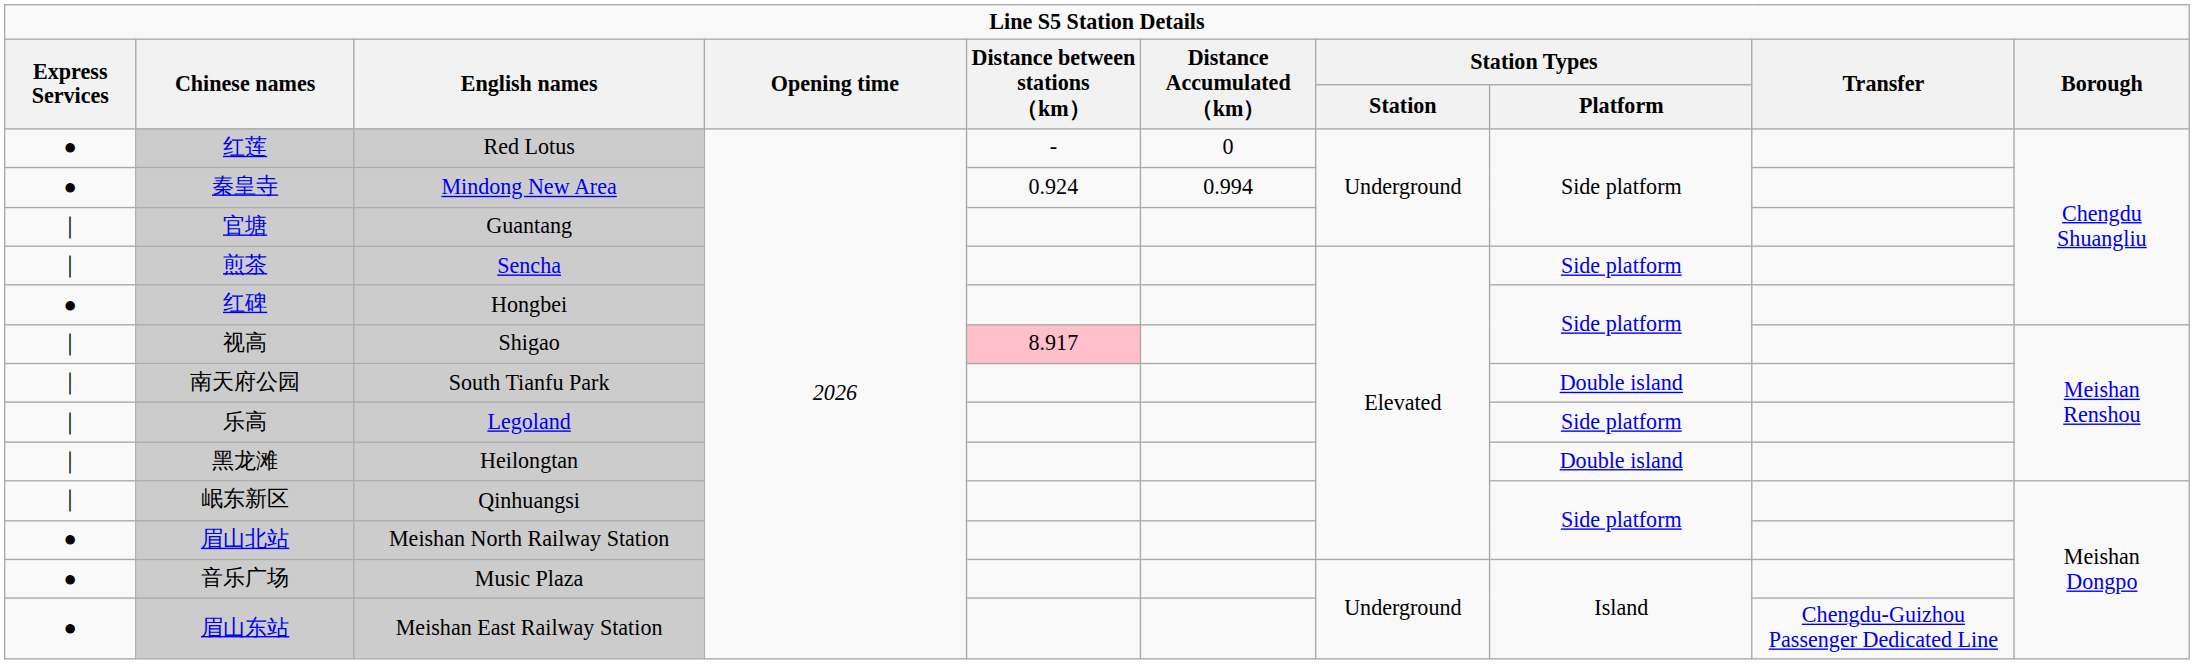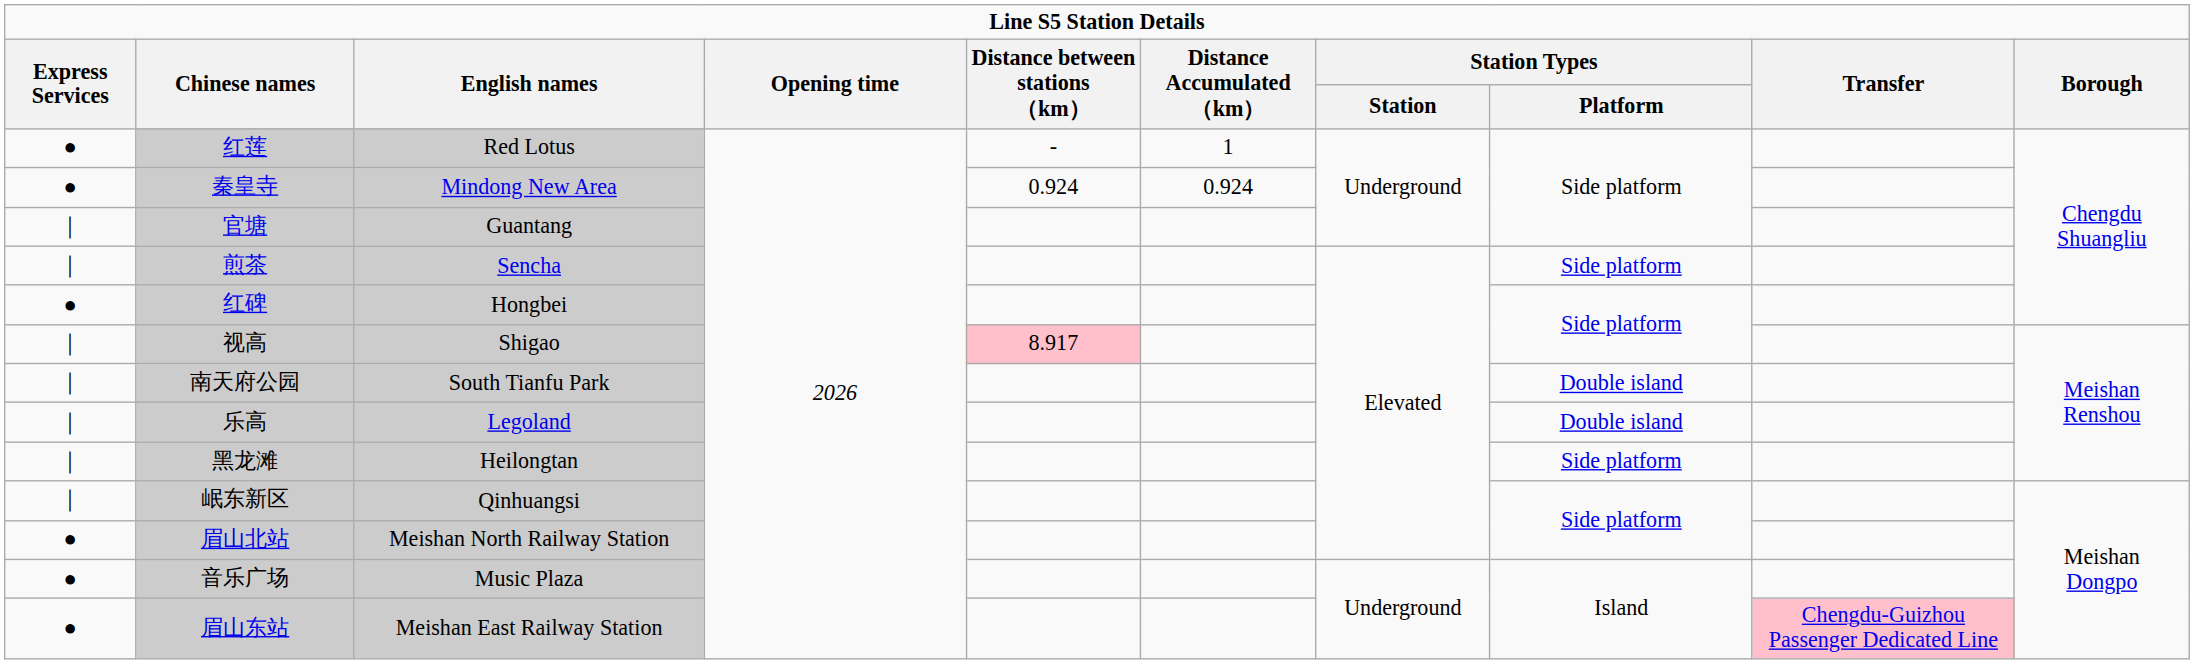(1228, 147) 0 -> (1228, 147) 1
(1228, 187) 0.994 -> (1228, 187) 0.924
(1621, 422) Side platform -> (1621, 422) Double island
(1621, 461) Double island -> (1621, 461) Side platform
(1883, 628) no background -> (1883, 628) pink background
